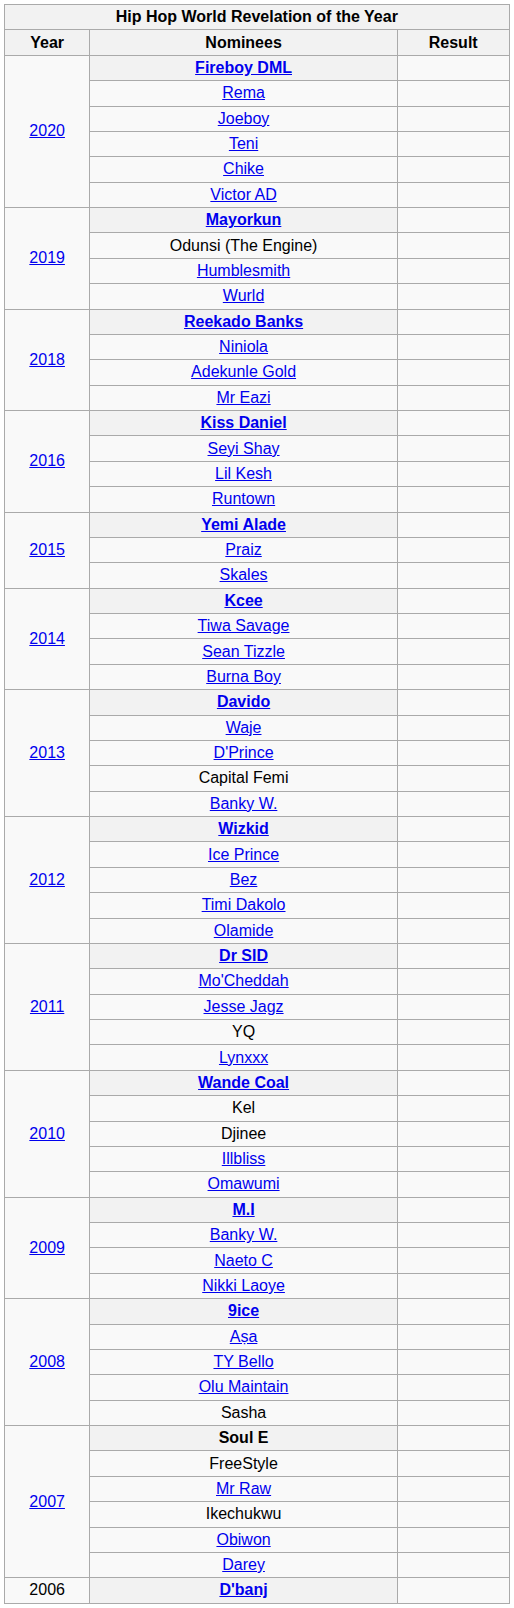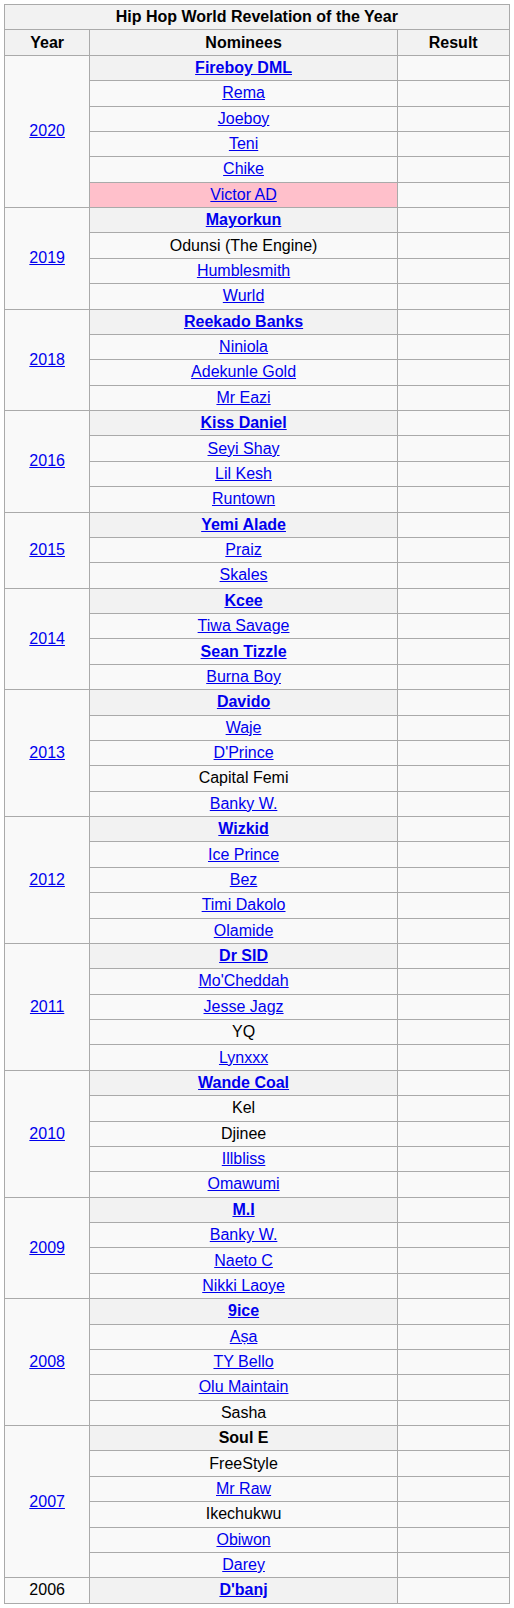(244, 194) no background -> (244, 194) pink background
(244, 651) normal -> (244, 651) bold
